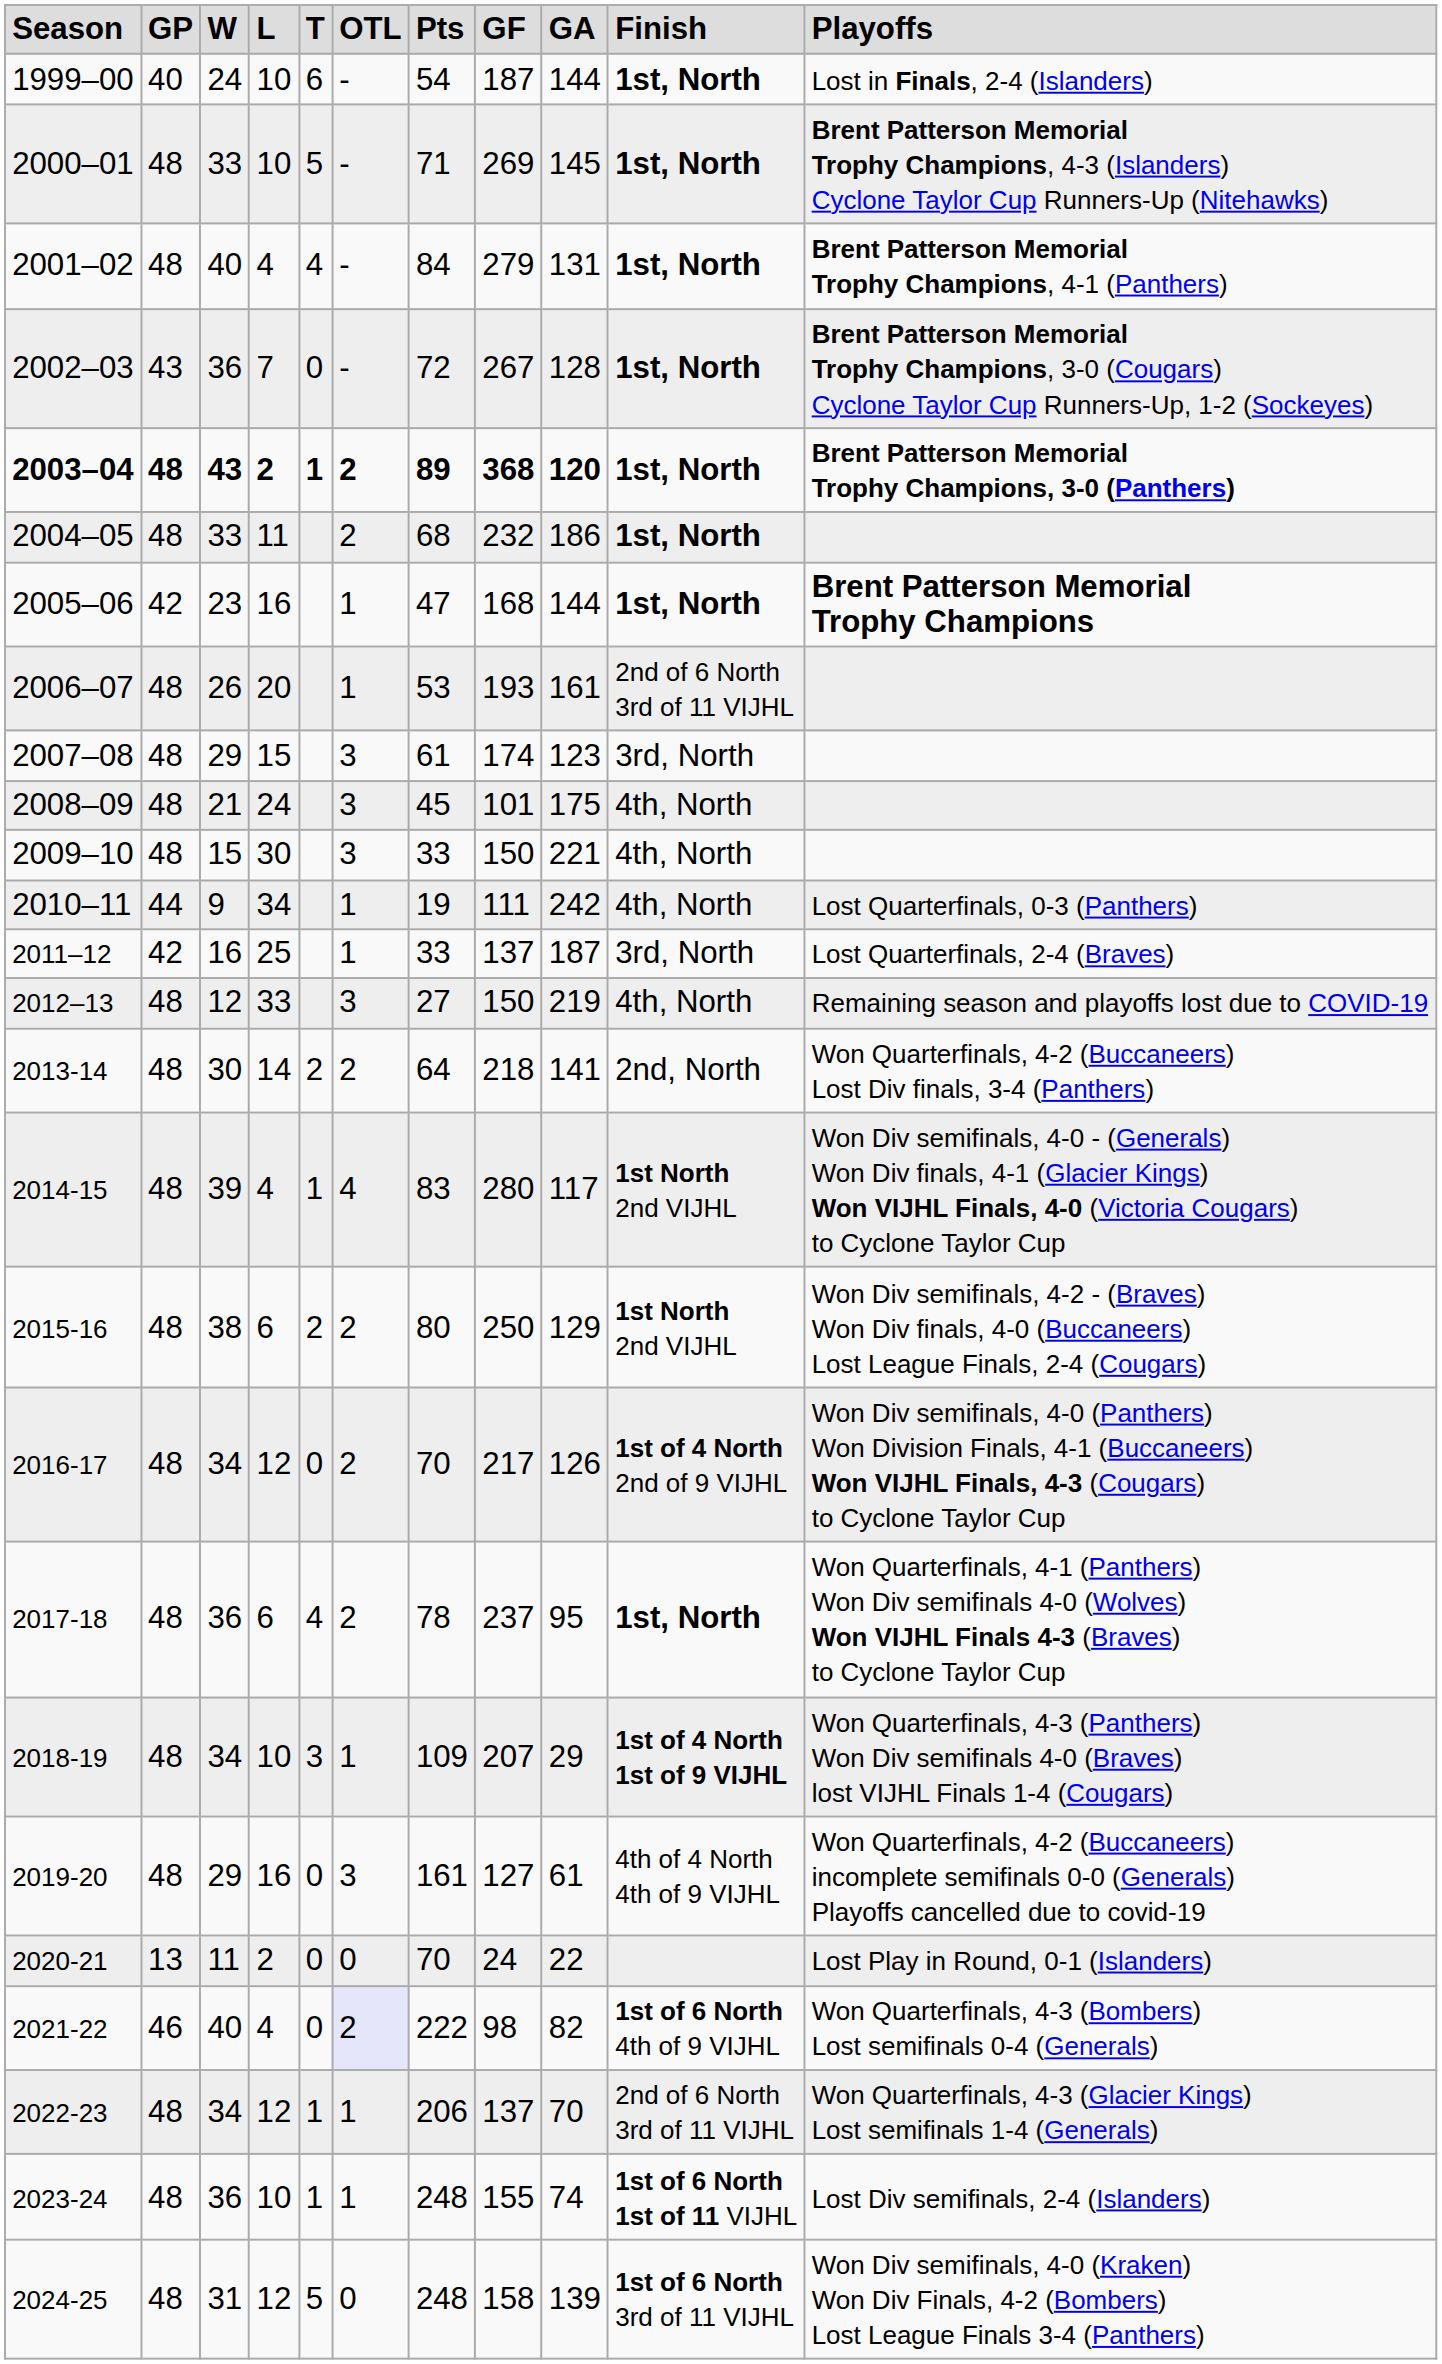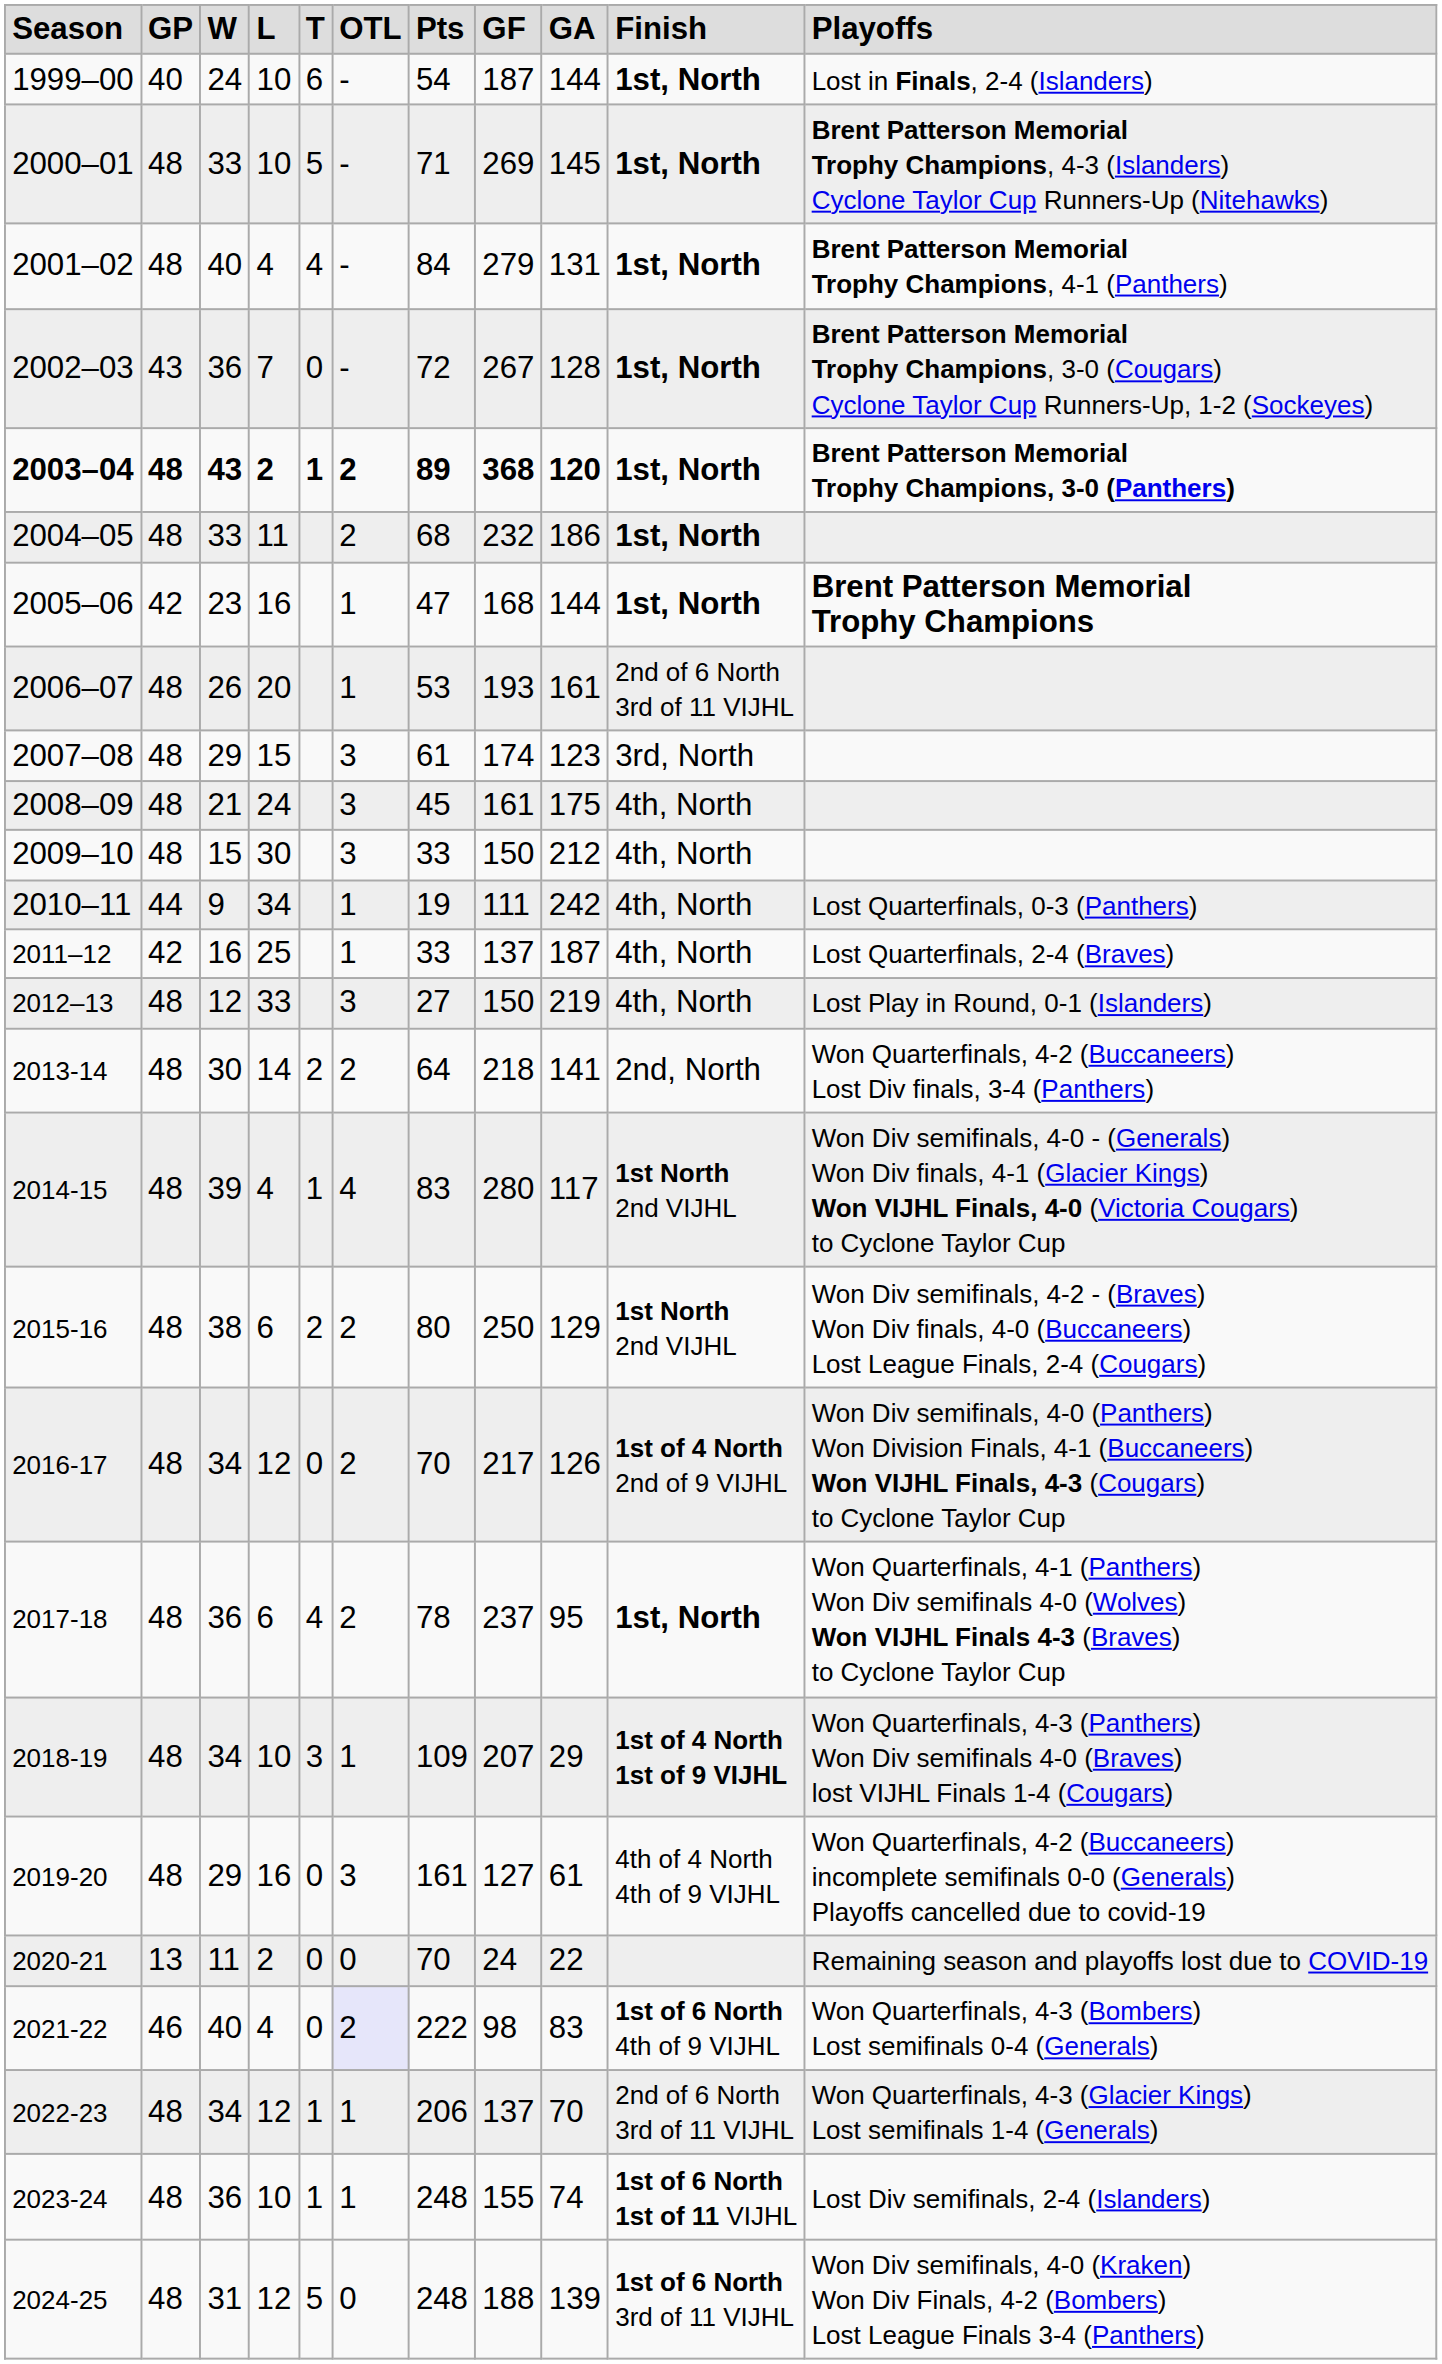(508, 804) 101 -> (508, 804) 161
(575, 854) 221 -> (575, 854) 212
(685, 953) 3rd, North -> (684, 953) 4th, North
(1120, 1004) Remaining season and playoffs lost due to COVID-19 -> (1012, 1004) Lost Play in Round, 0-1 (Islanders)
(1012, 1962) Lost Play in Round, 0-1 (Islanders) -> (1120, 1962) Remaining season and playoffs lost due to COVID-19
(566, 2027) 82 -> (566, 2027) 83
(508, 2298) 158 -> (508, 2298) 188
